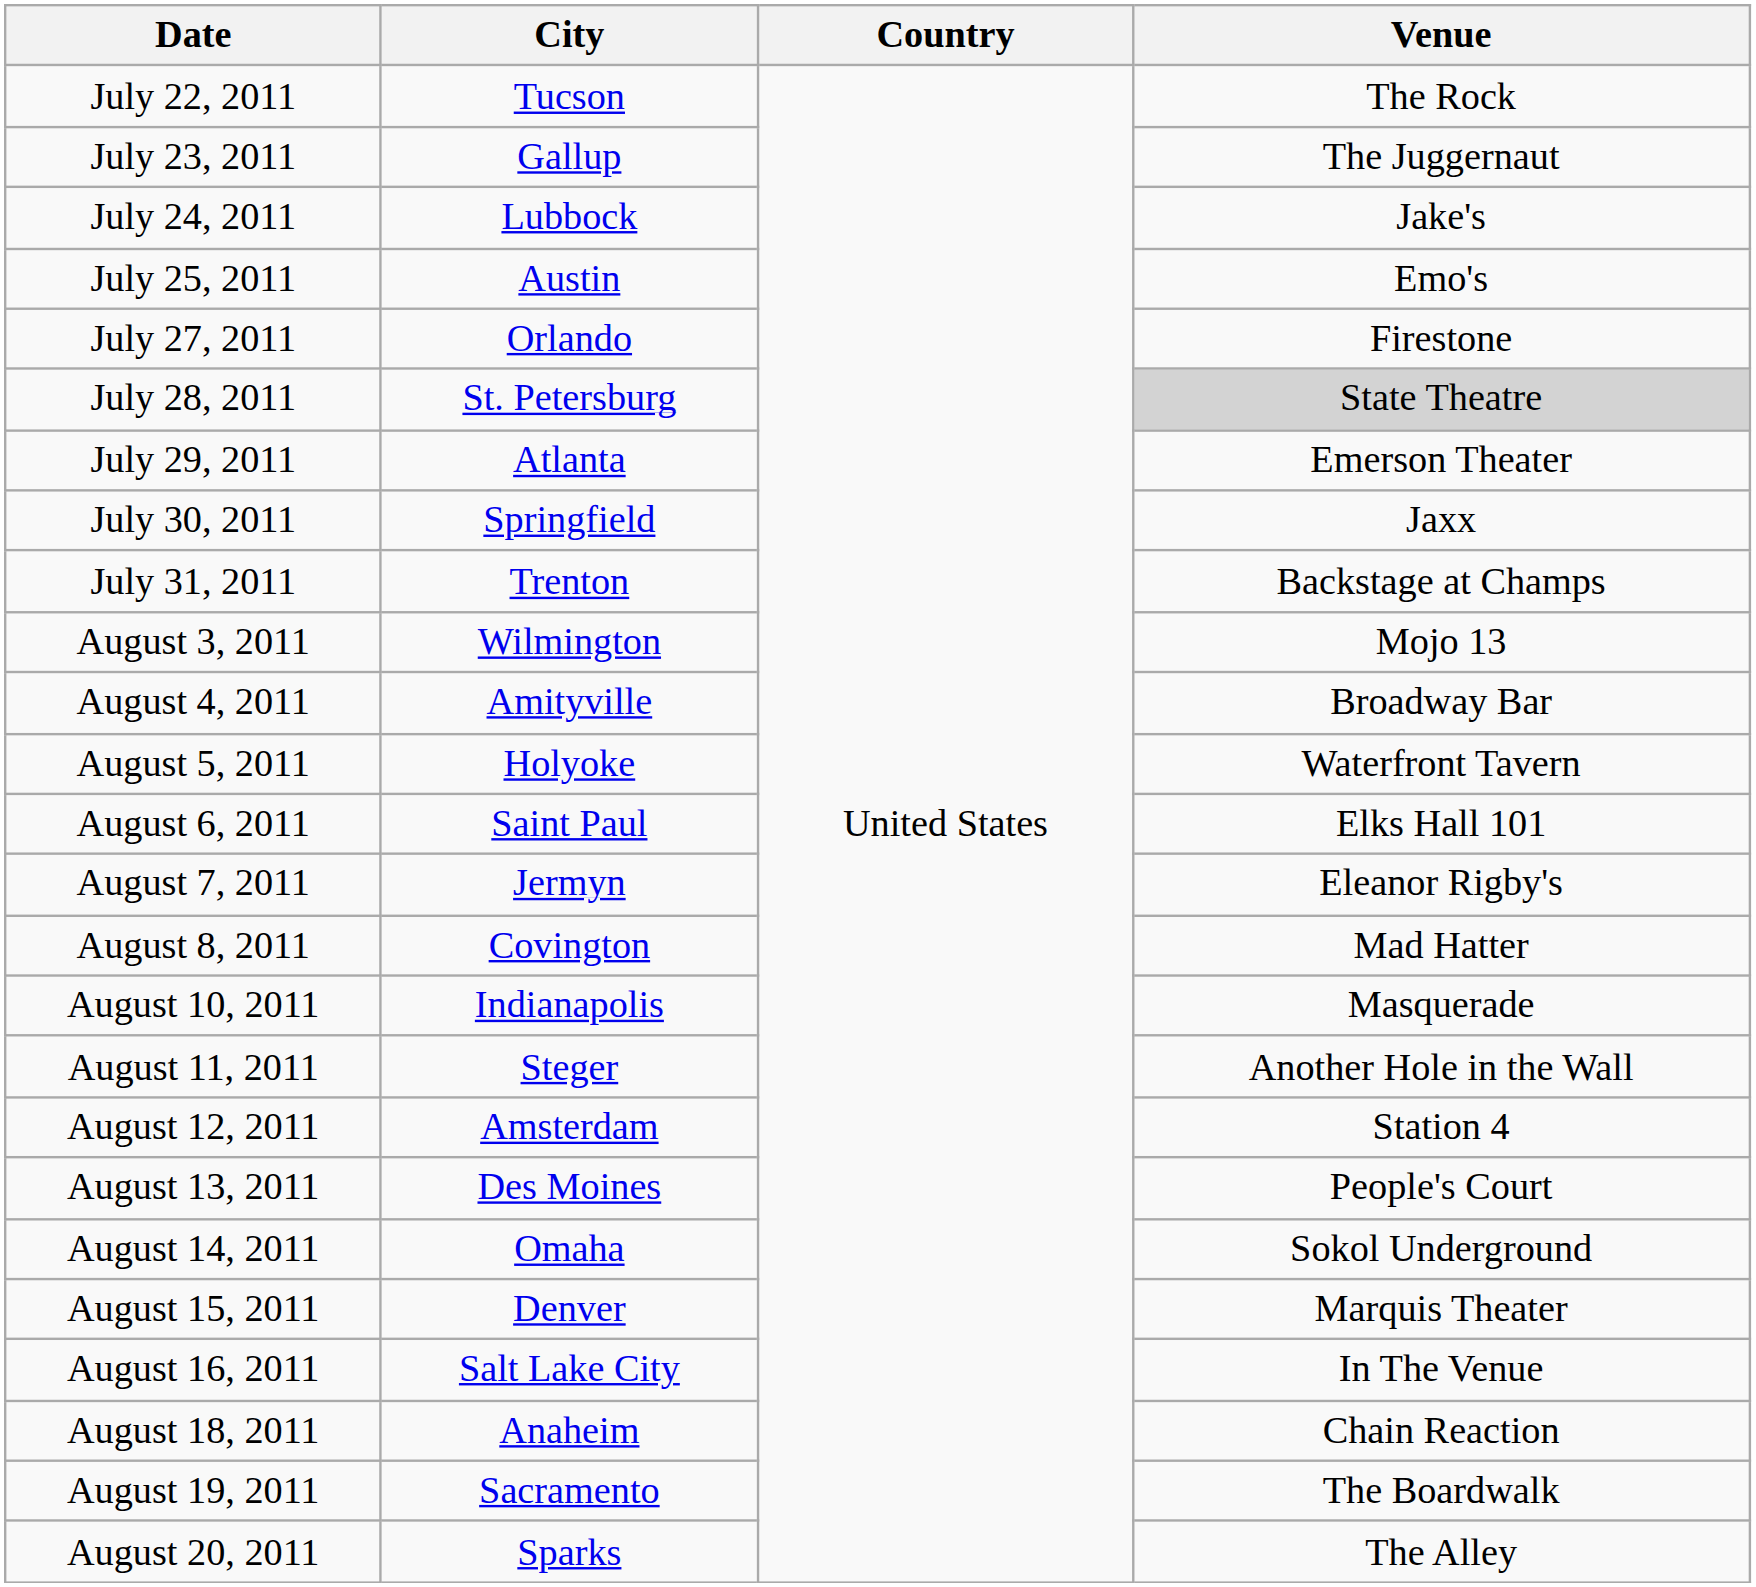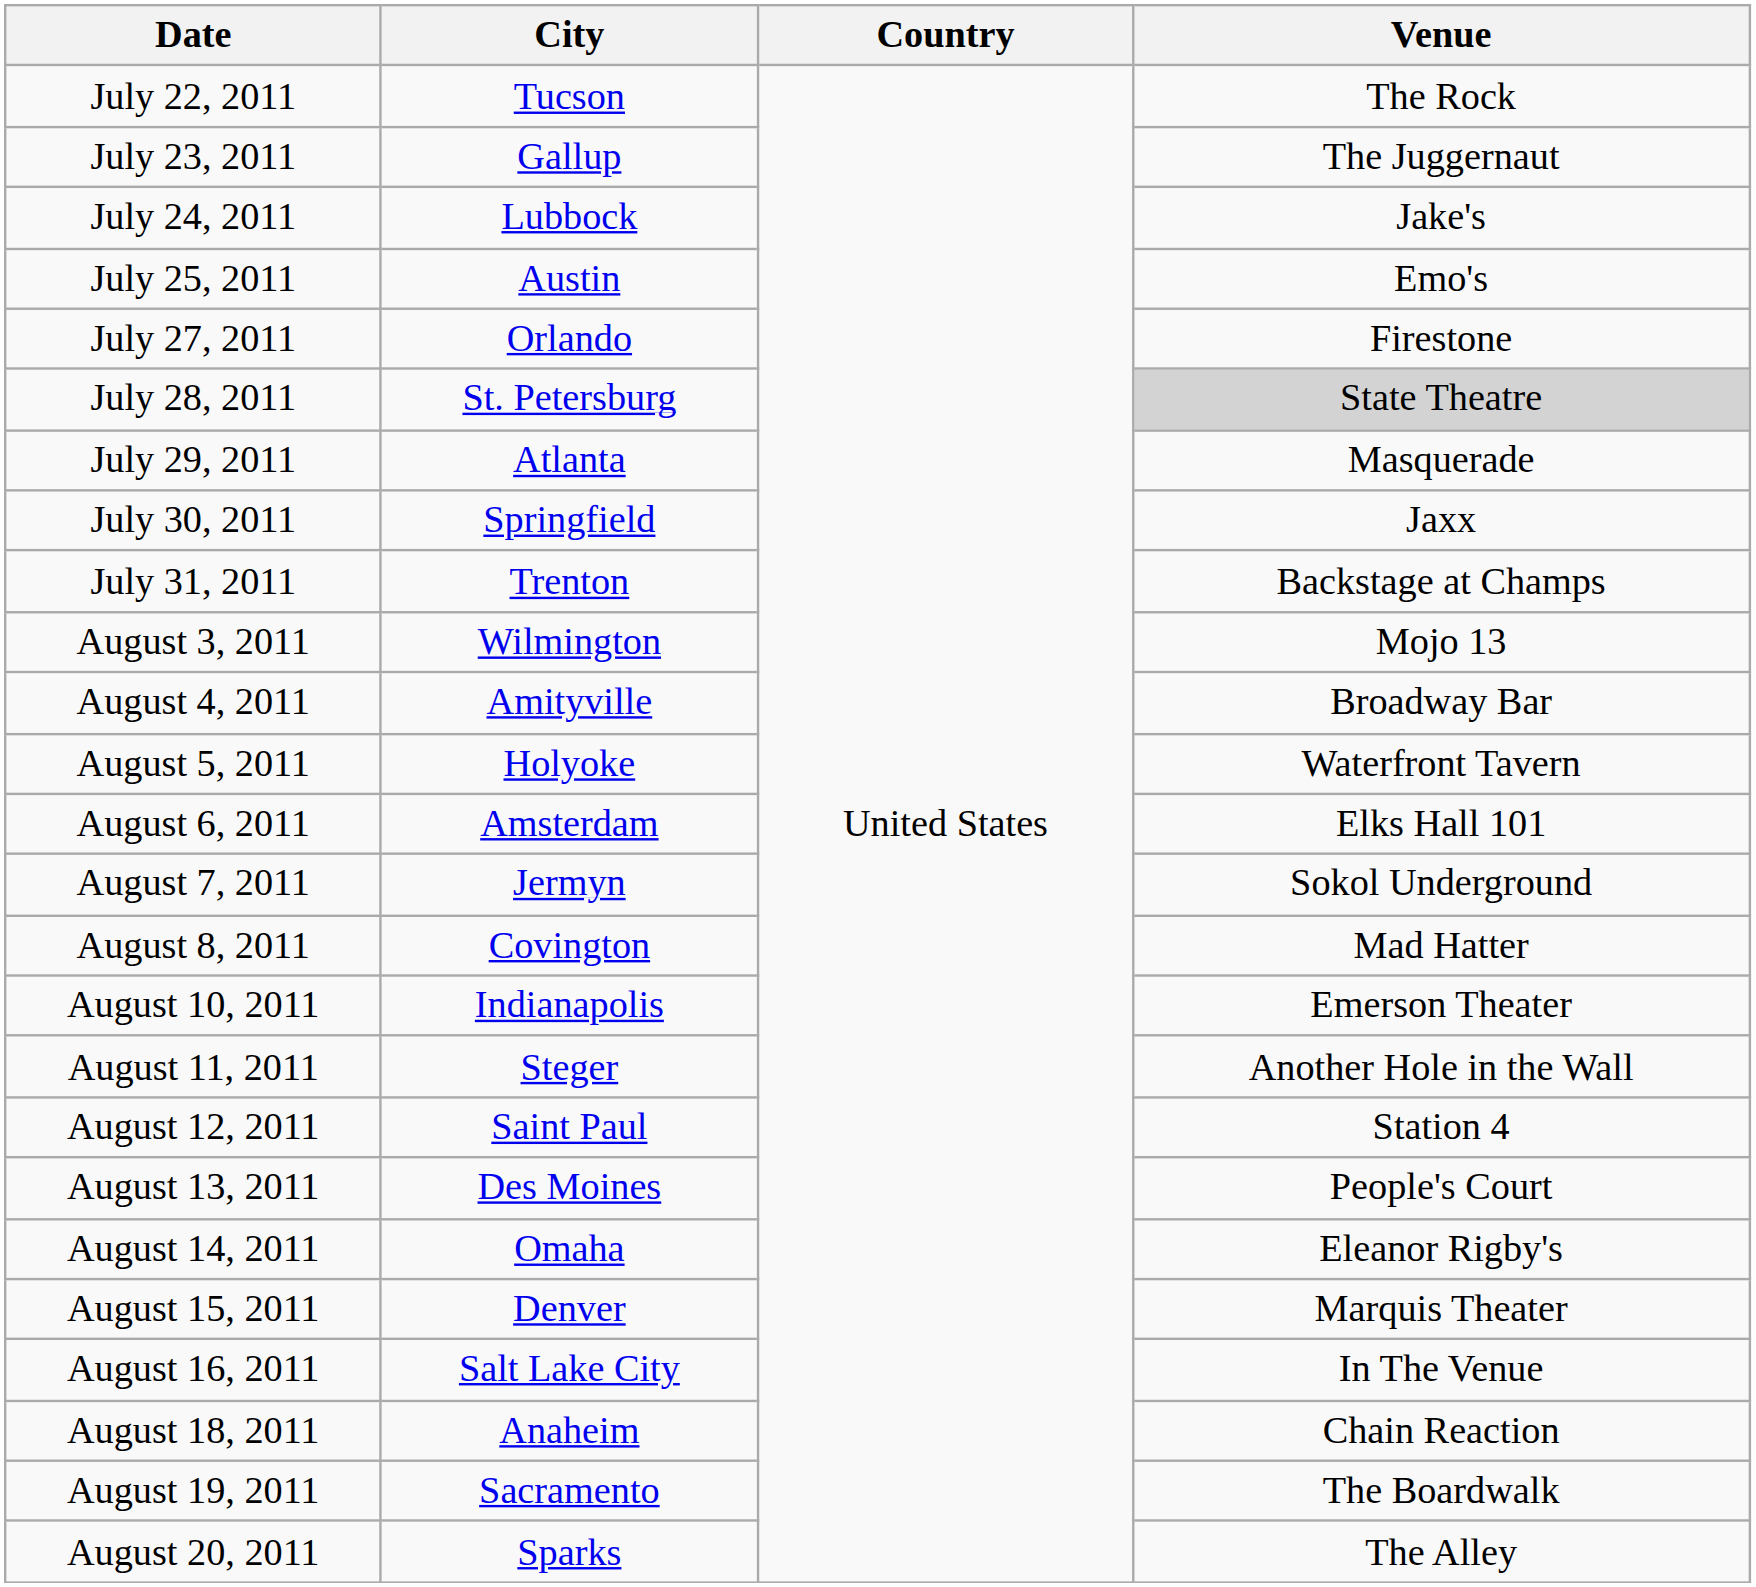(1441, 459) Emerson Theater -> (1441, 459) Masquerade
(569, 823) Saint Paul -> (569, 823) Amsterdam
(1441, 883) Eleanor Rigby's -> (1441, 883) Sokol Underground
(1441, 1005) Masquerade -> (1441, 1005) Emerson Theater
(569, 1126) Amsterdam -> (569, 1126) Saint Paul
(1441, 1247) Sokol Underground -> (1441, 1247) Eleanor Rigby's
